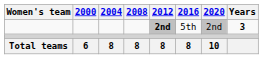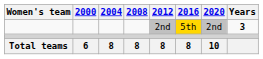(163, 26) bold -> (163, 26) normal
(188, 26) no background -> (188, 26) gold background
